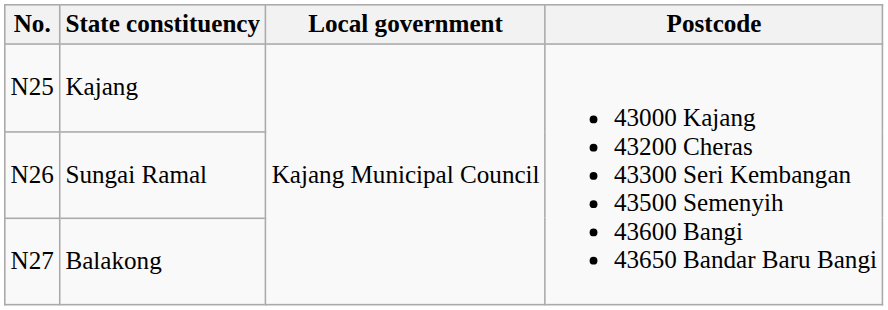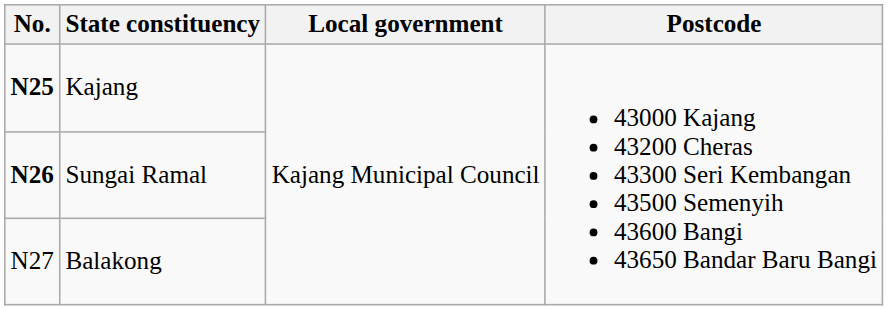(32, 87) normal -> (32, 87) bold
(32, 174) normal -> (32, 174) bold
